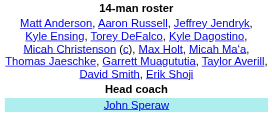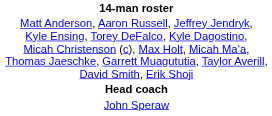(136, 105) paleturquoise background -> (136, 105) no background
